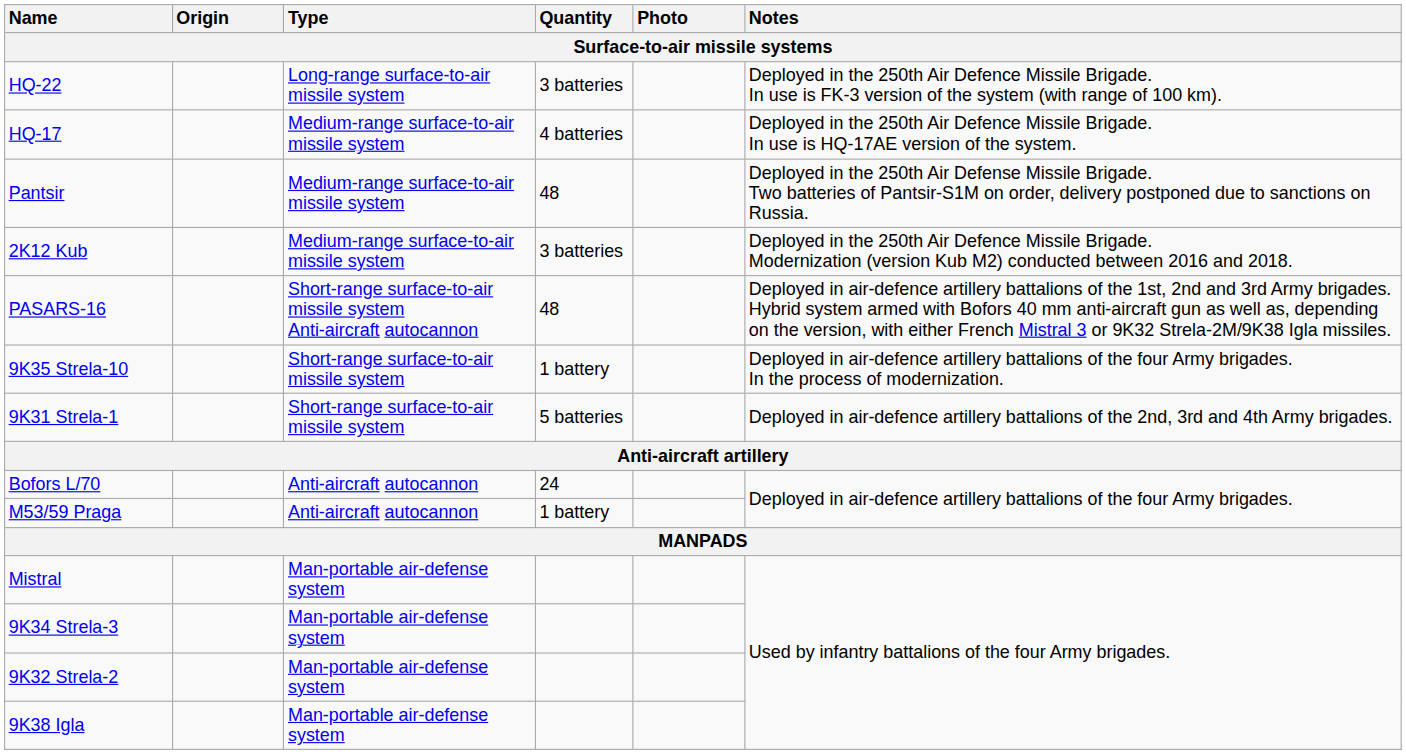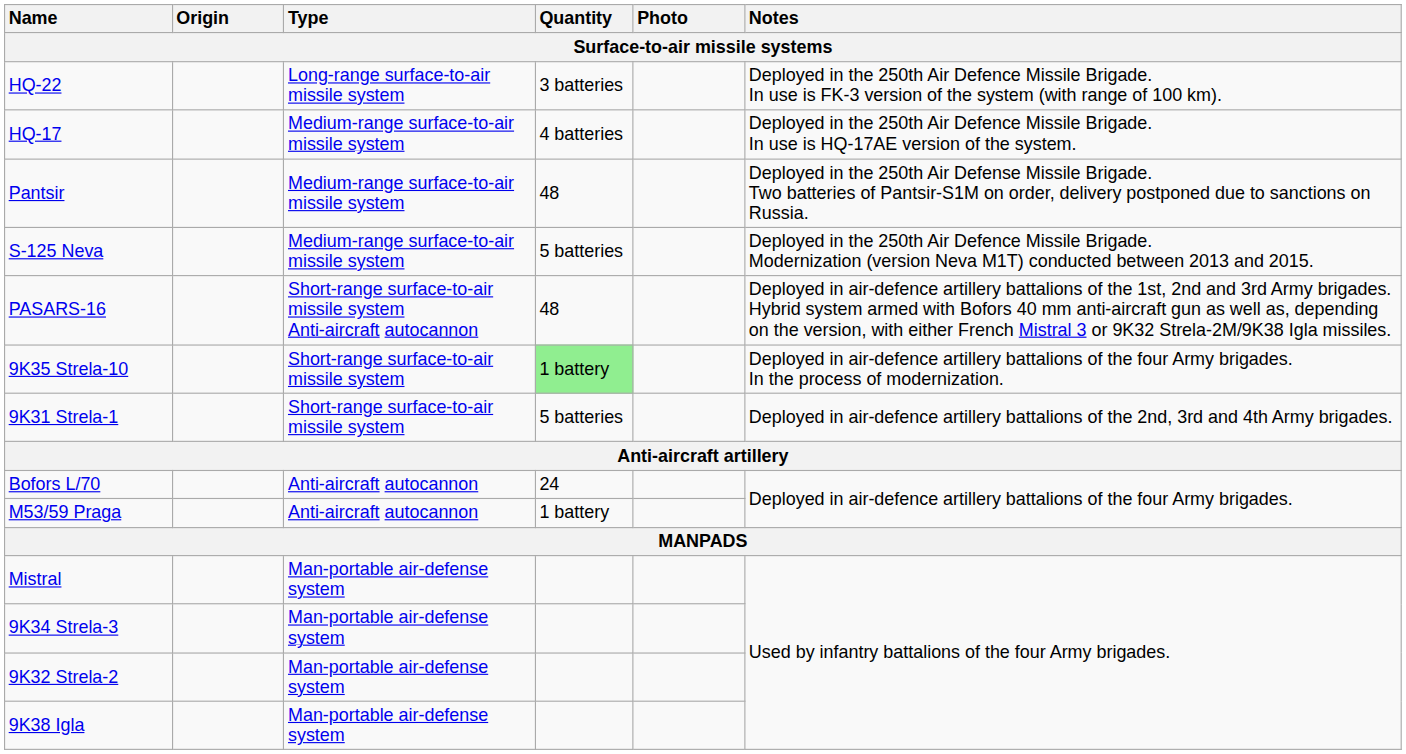+ row: (56, 251)
- row: (48, 251)
(574, 368) no background -> (574, 368) lightgreen background
